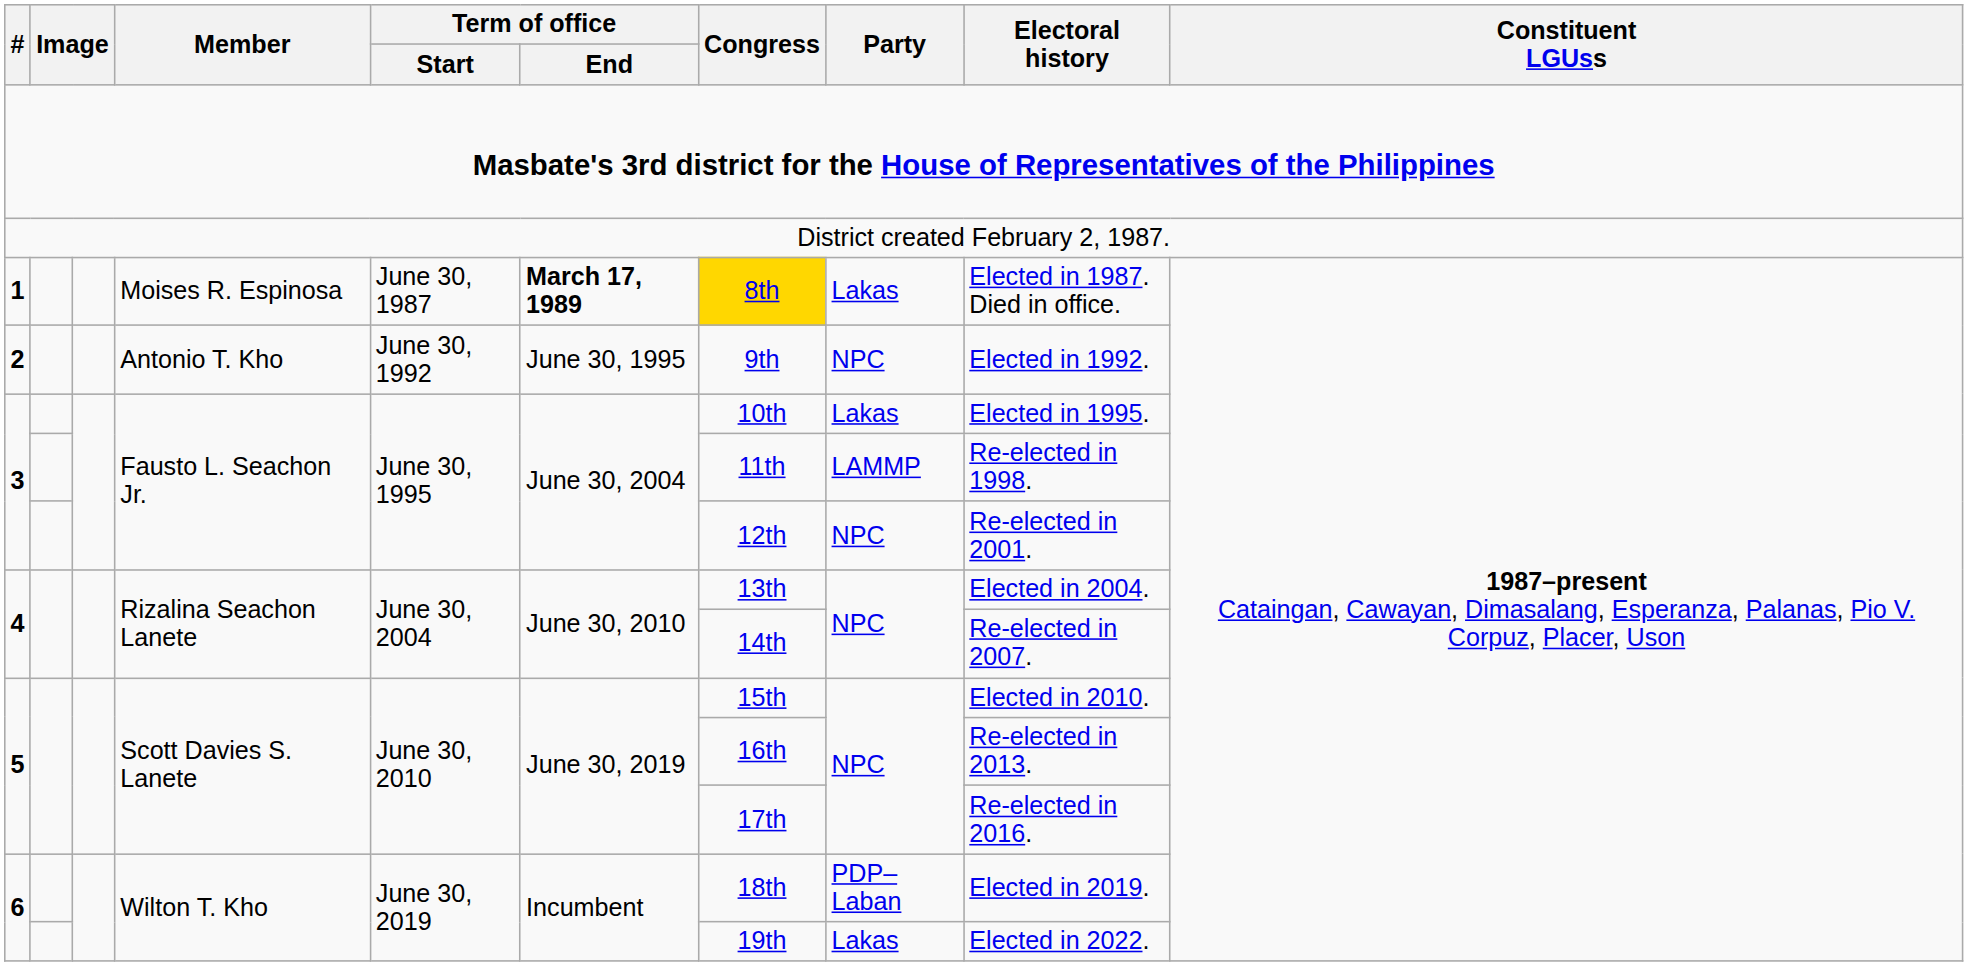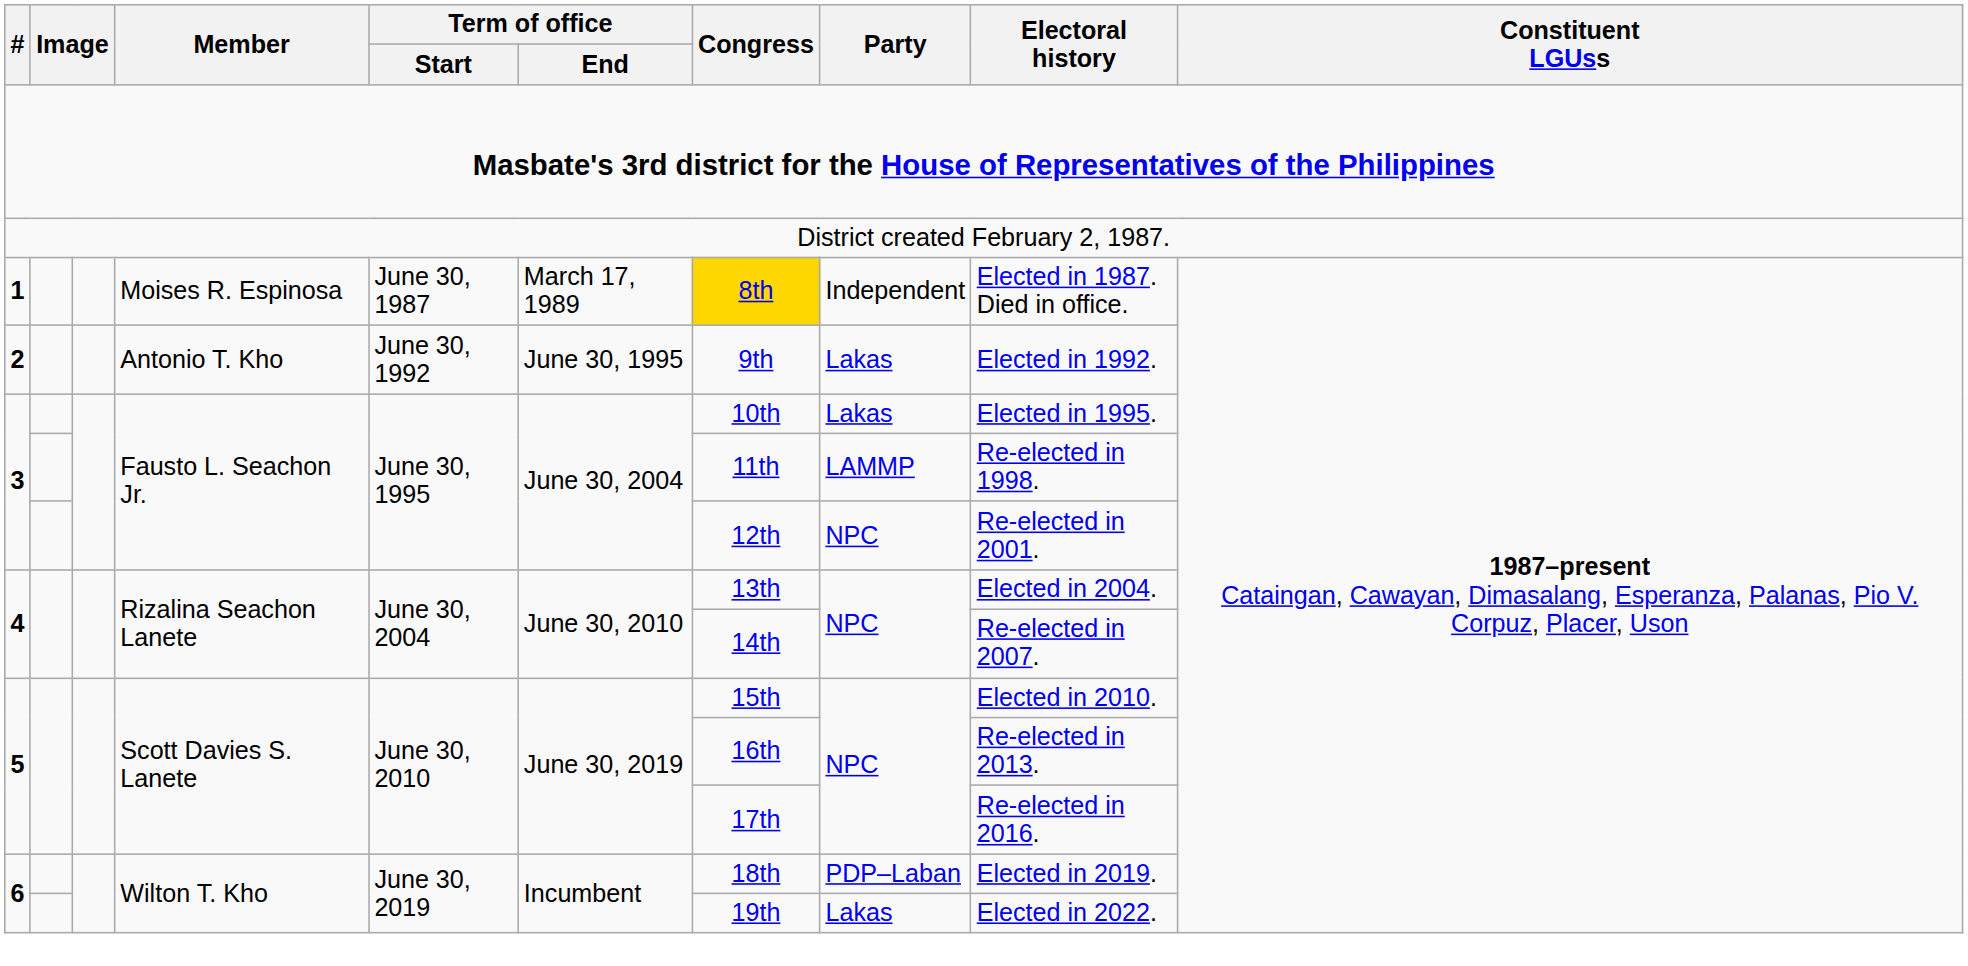(584, 291) bold -> (580, 291) normal
(865, 291) Lakas -> (895, 291) Independent
(858, 359) NPC -> (859, 359) Lakas
